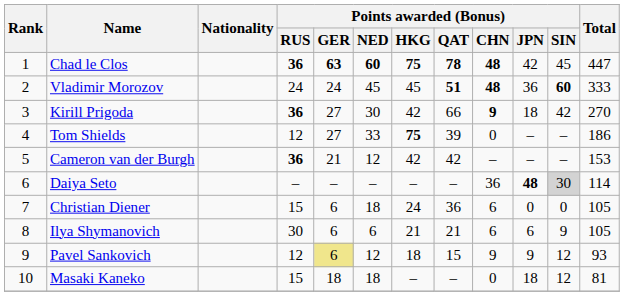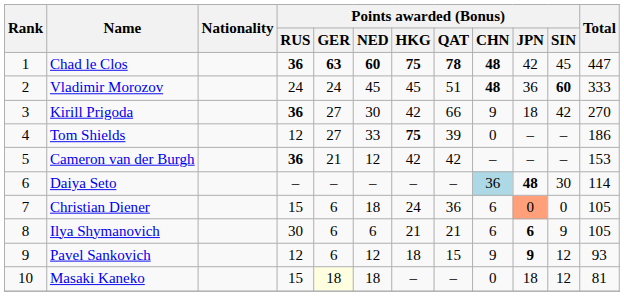(453, 87) bold -> (453, 87) normal
(493, 111) bold -> (493, 111) normal
(493, 183) no background -> (493, 183) lightblue background
(563, 183) lightgrey background -> (563, 183) no background
(530, 207) no background -> (530, 207) lightsalmon background
(530, 231) normal -> (530, 231) bold
(334, 254) khaki background -> (334, 254) no background
(530, 254) normal -> (530, 254) bold
(334, 278) no background -> (334, 278) lightyellow background
